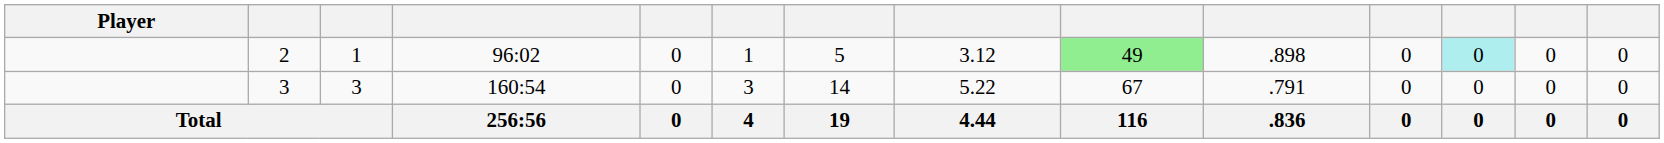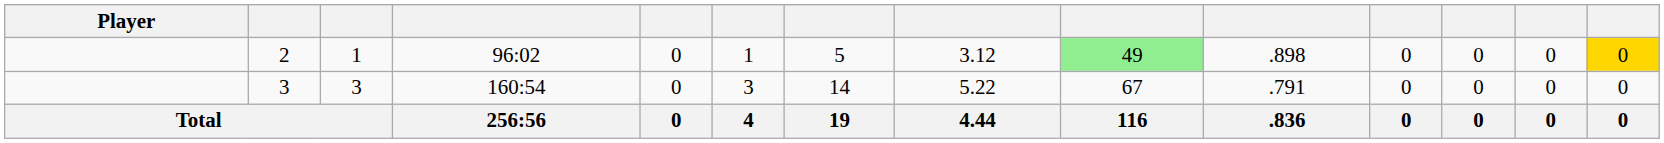(1478, 54) paleturquoise background -> (1478, 54) no background
(1623, 54) no background -> (1623, 54) gold background
